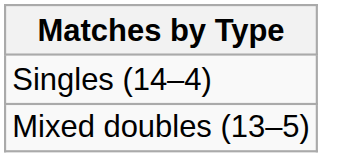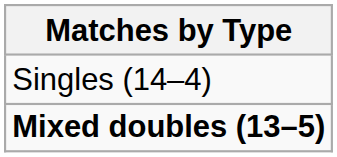(161, 128) normal -> (169, 128) bold
